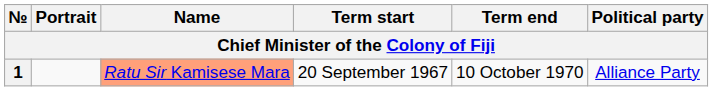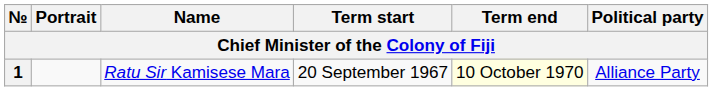(197, 72) lightsalmon background -> (197, 72) no background
(520, 72) no background -> (520, 72) lightyellow background
